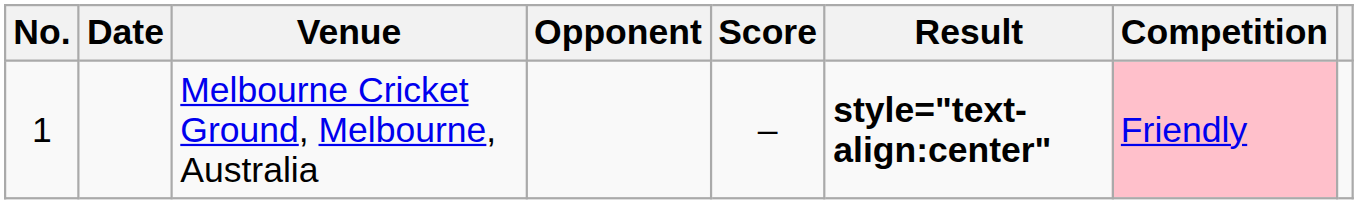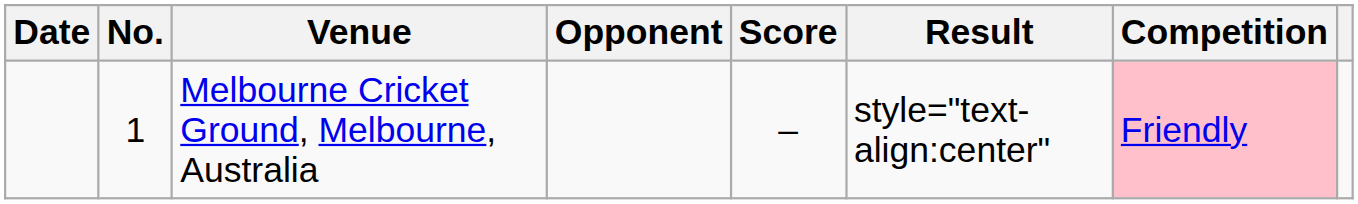columns swapped: (42, 32) <-> (125, 32)
(942, 128) bold -> (952, 128) normal
